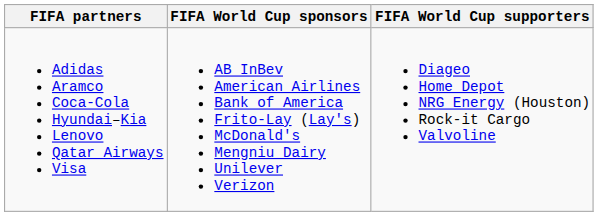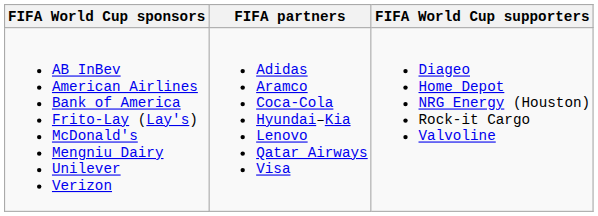columns swapped: (86, 16) <-> (269, 16)
